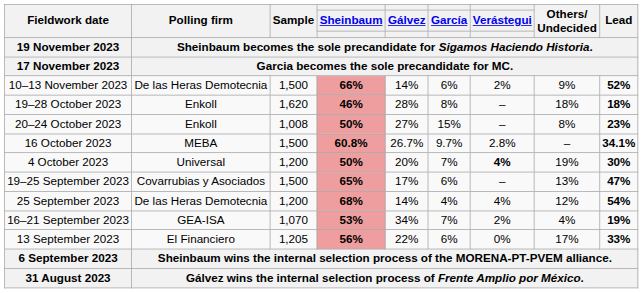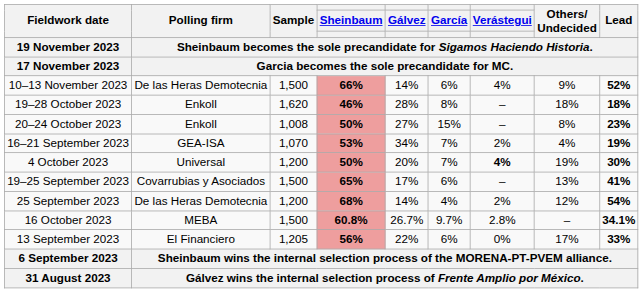(502, 85) 2% -> (502, 85) 4%
rows swapped: (68, 143) <-> (68, 220)
(619, 182) 47% -> (619, 182) 41%
(502, 201) 4% -> (502, 201) 2%
